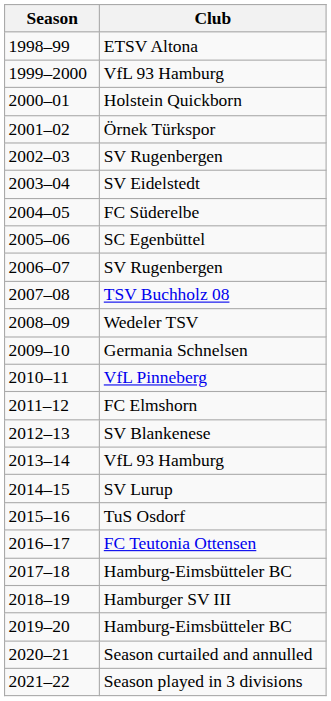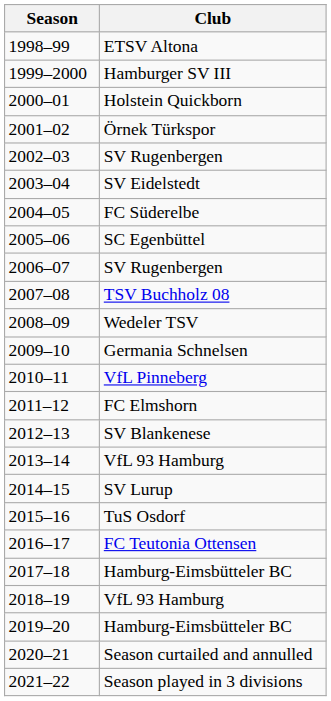(164, 73) VfL 93 Hamburg -> (167, 73) Hamburger SV III
(167, 599) Hamburger SV III -> (164, 599) VfL 93 Hamburg
